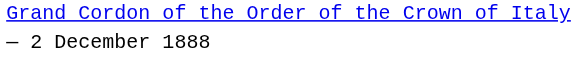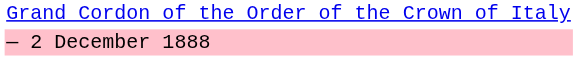(108, 42) no background -> (108, 42) pink background
